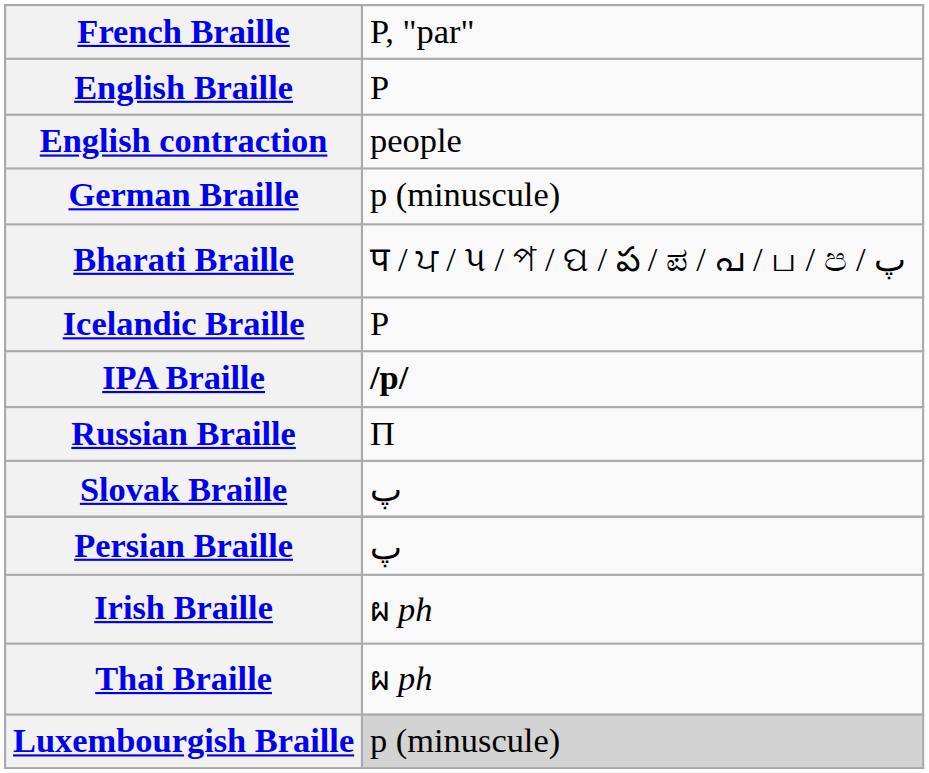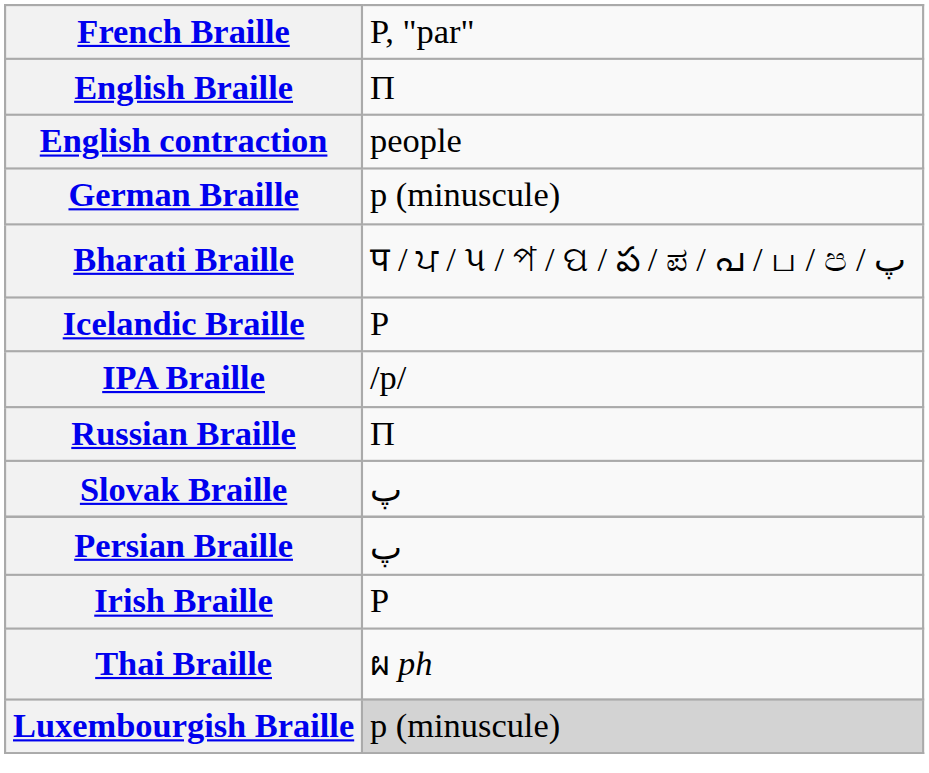(380, 86) P -> (382, 86) П
(389, 378) bold -> (388, 378) normal
(401, 609) ผ ph -> (380, 600) P
